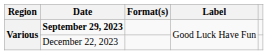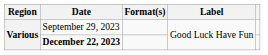(83, 27) bold -> (81, 27) normal
(80, 42) normal -> (81, 42) bold
